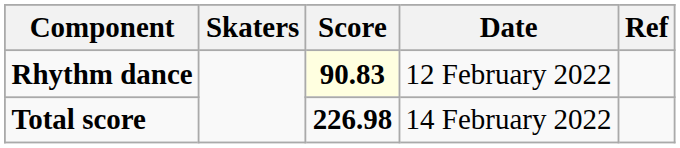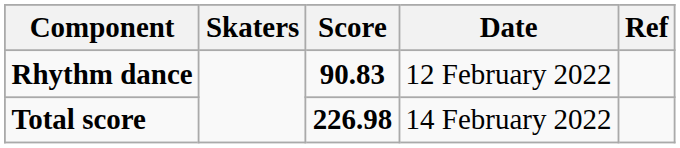(352, 73) lightyellow background -> (352, 73) no background
